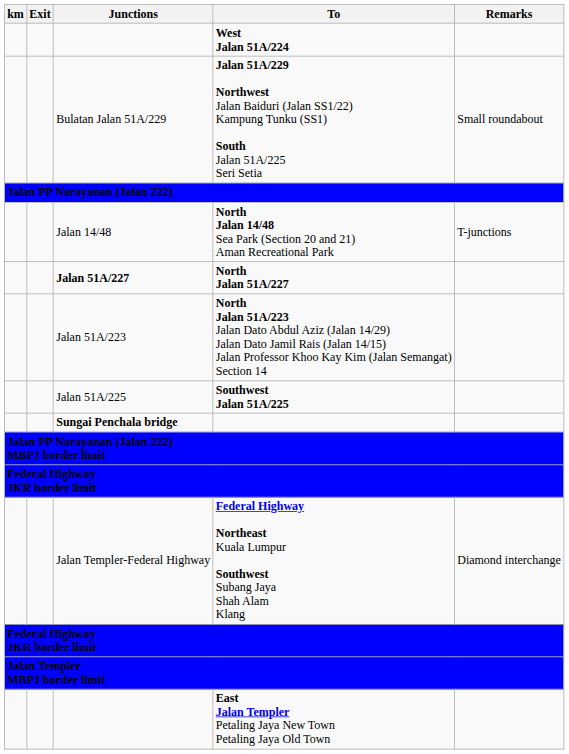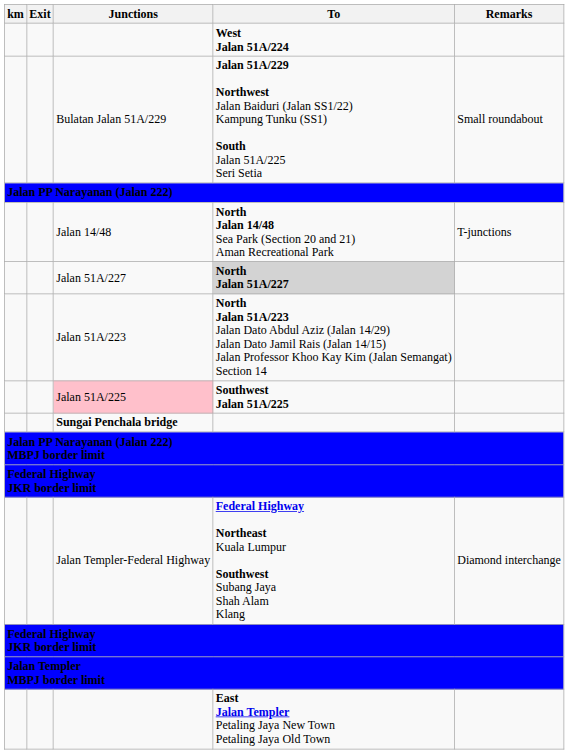(93, 277) bold -> (91, 277) normal
(252, 277) no background -> (252, 277) lightgrey background
(91, 396) no background -> (91, 396) pink background
